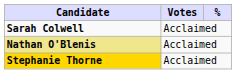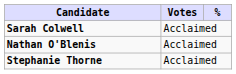(51, 45) khaki background -> (51, 45) no background
(54, 61) gold background -> (54, 61) no background
